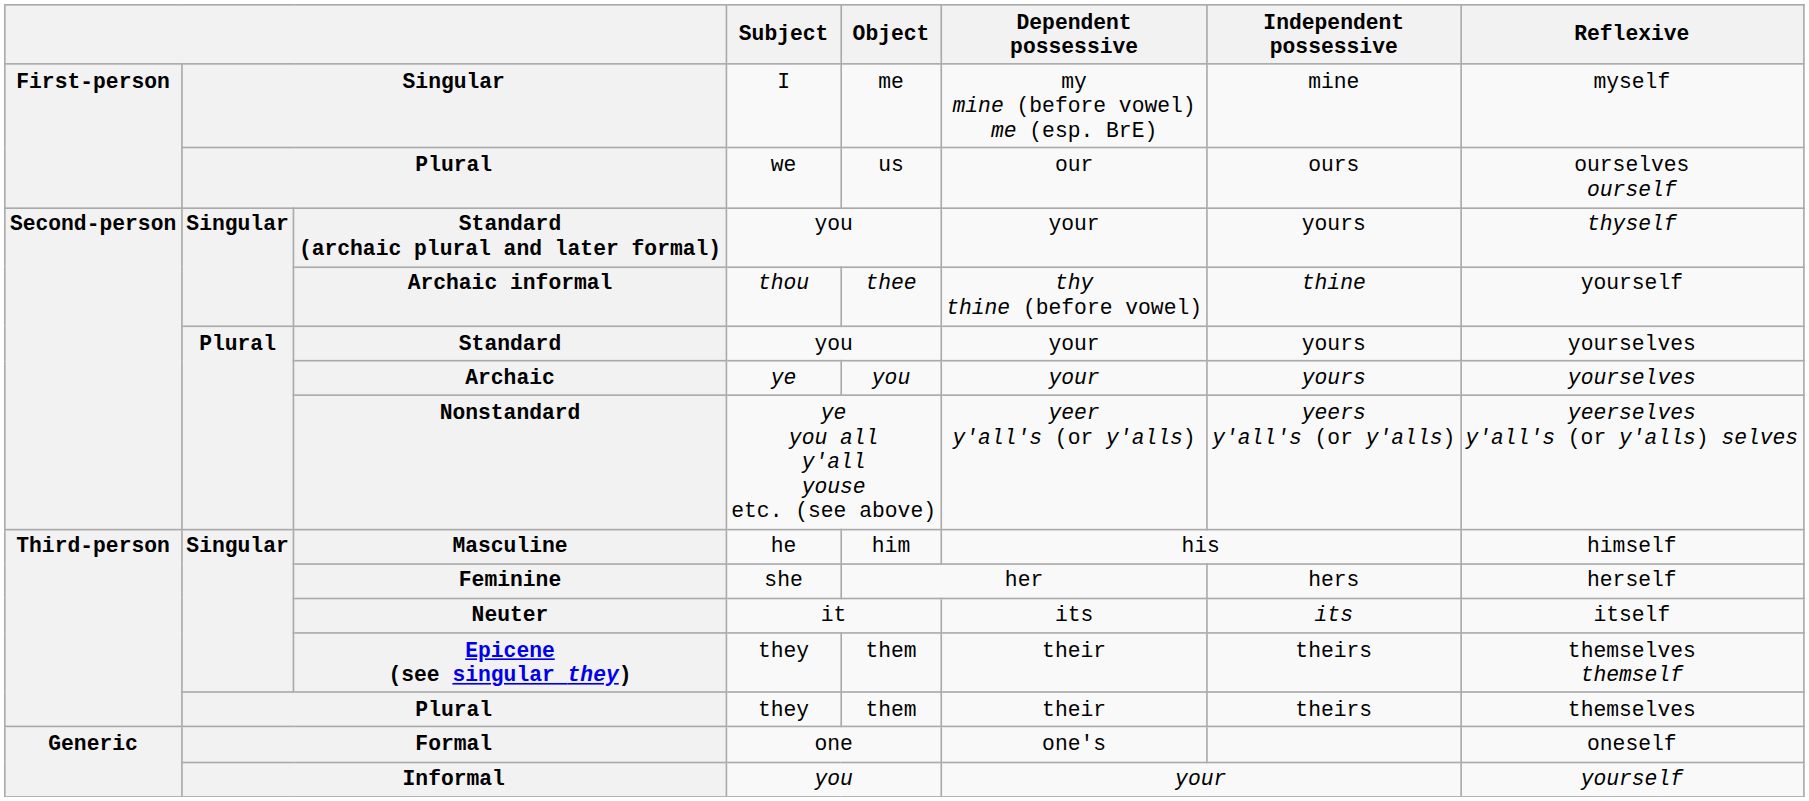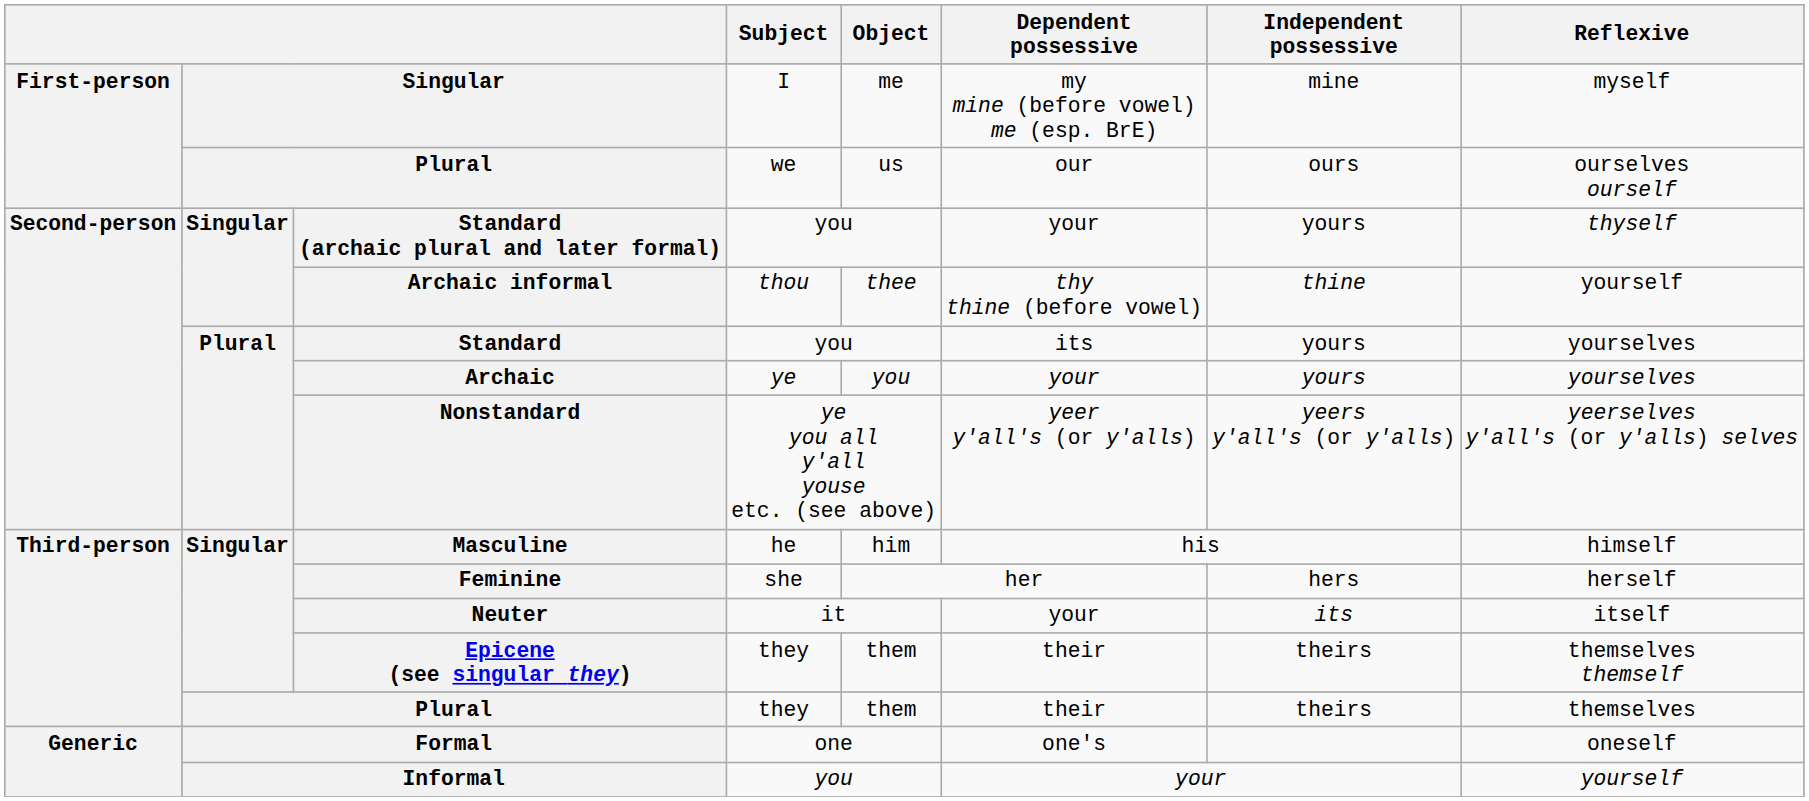(1074, 344) your -> (1074, 344) its
(1074, 616) its -> (1074, 616) your
